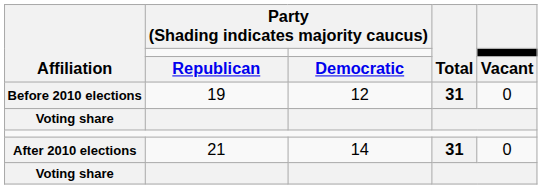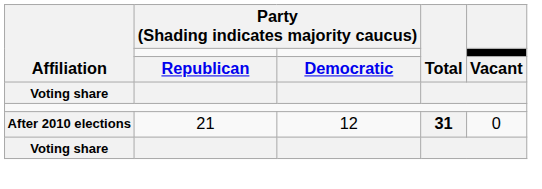- row: (75, 95)
(360, 150) 14 -> (349, 124) 12
